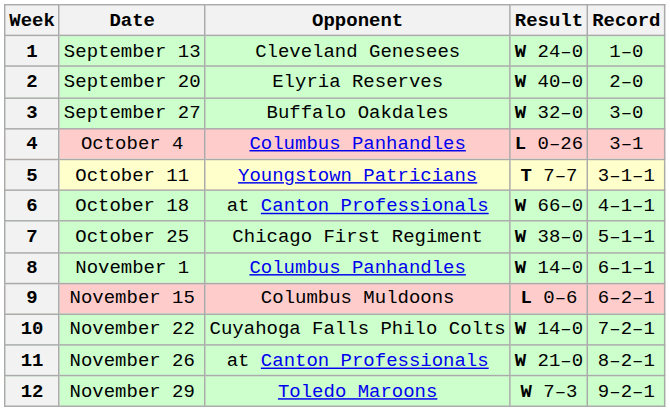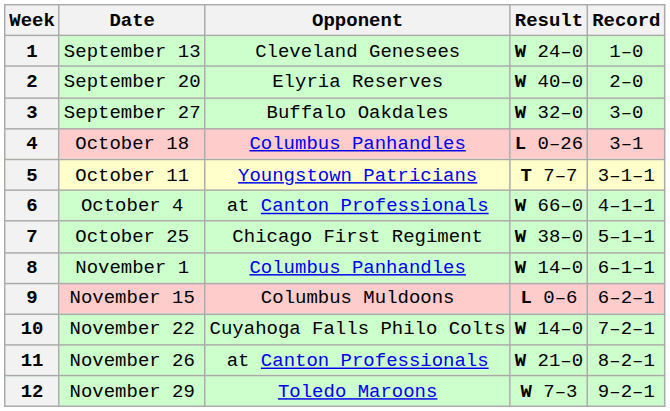(132, 144) October 4 -> (132, 144) October 18
(132, 206) October 18 -> (132, 206) October 4
